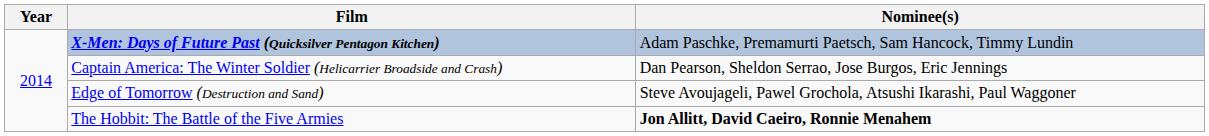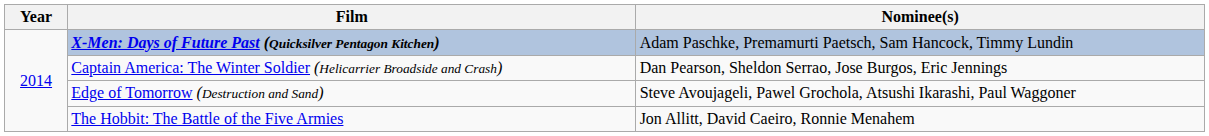(785, 118) bold -> (777, 118) normal
